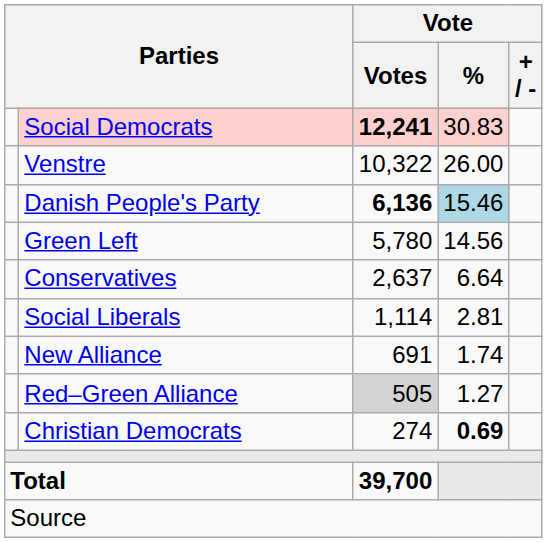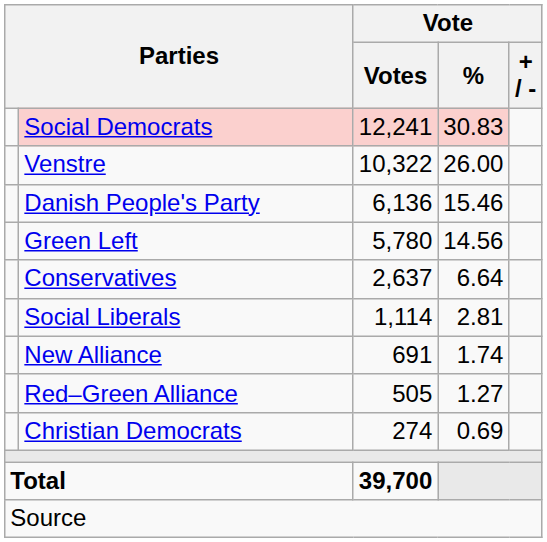(396, 126) bold -> (396, 126) normal
(402, 202) bold -> (402, 202) normal
(473, 202) lightblue background -> (473, 202) no background
(412, 393) lightgrey background -> (412, 393) no background
(480, 431) bold -> (480, 431) normal
